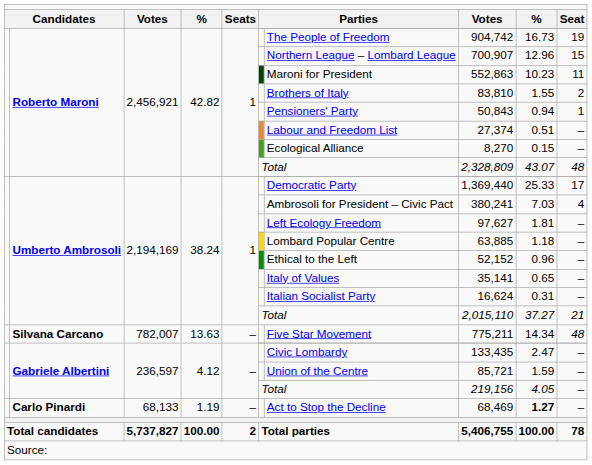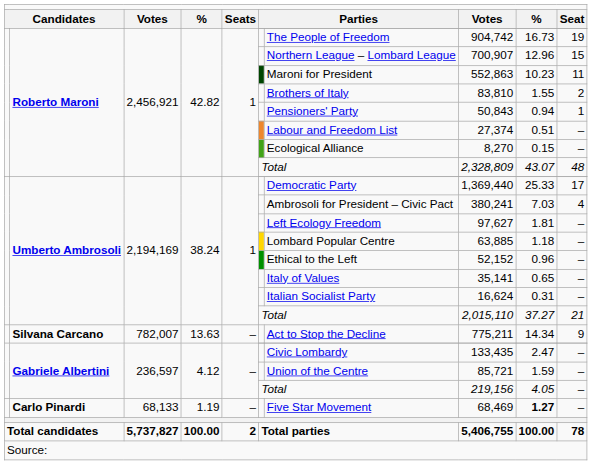(319, 334) Five Star Movement -> (326, 334) Act to Stop the Decline
(578, 334) 48 -> (581, 334) 9
(326, 408) Act to Stop the Decline -> (319, 408) Five Star Movement
